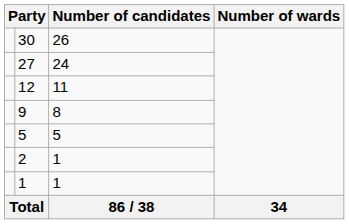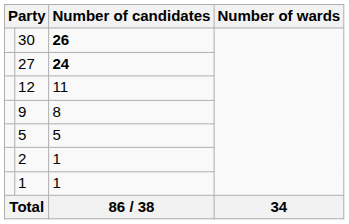(61, 40) normal -> (61, 40) bold
(61, 64) normal -> (61, 64) bold
